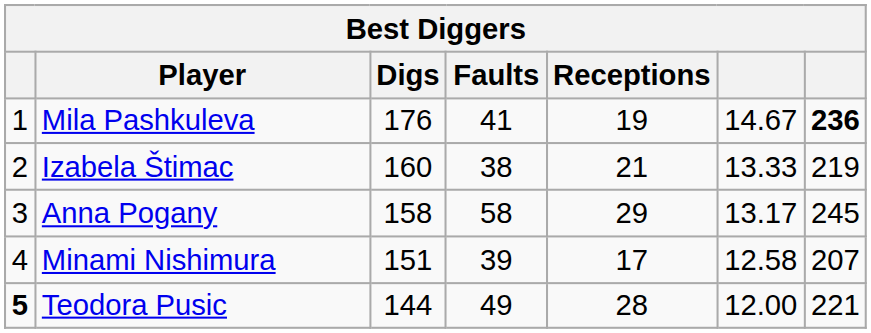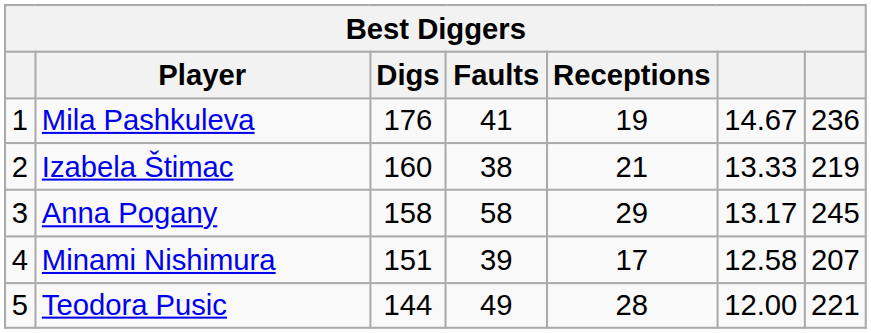(835, 121) bold -> (835, 121) normal
(20, 306) bold -> (20, 306) normal
